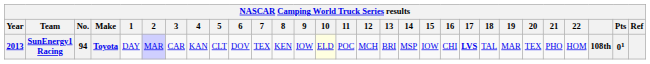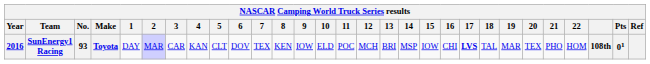(15, 46) 2013 -> (15, 46) 2016
(83, 46) 94 -> (83, 46) 93
(325, 46) lightyellow background -> (325, 46) no background
